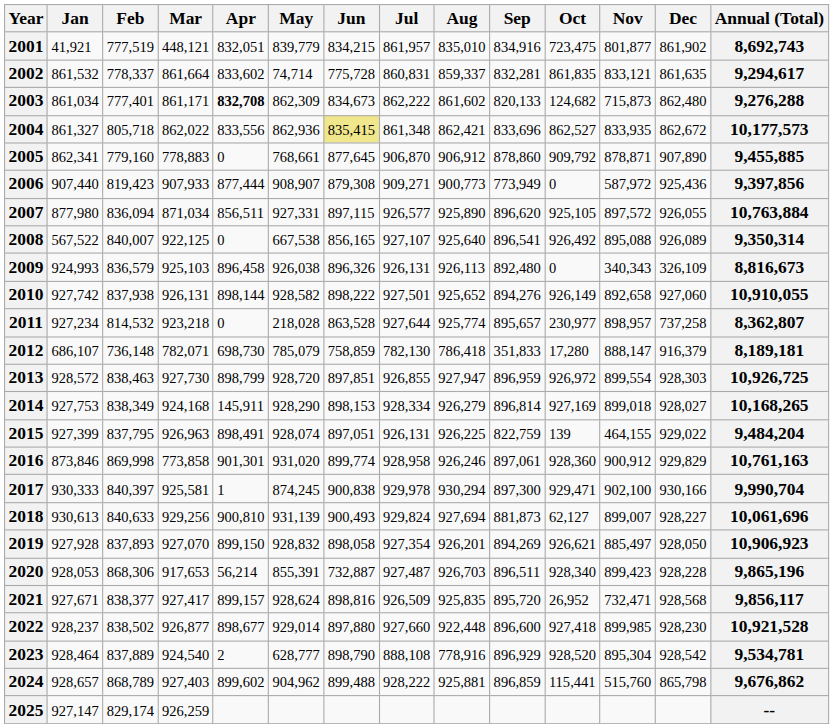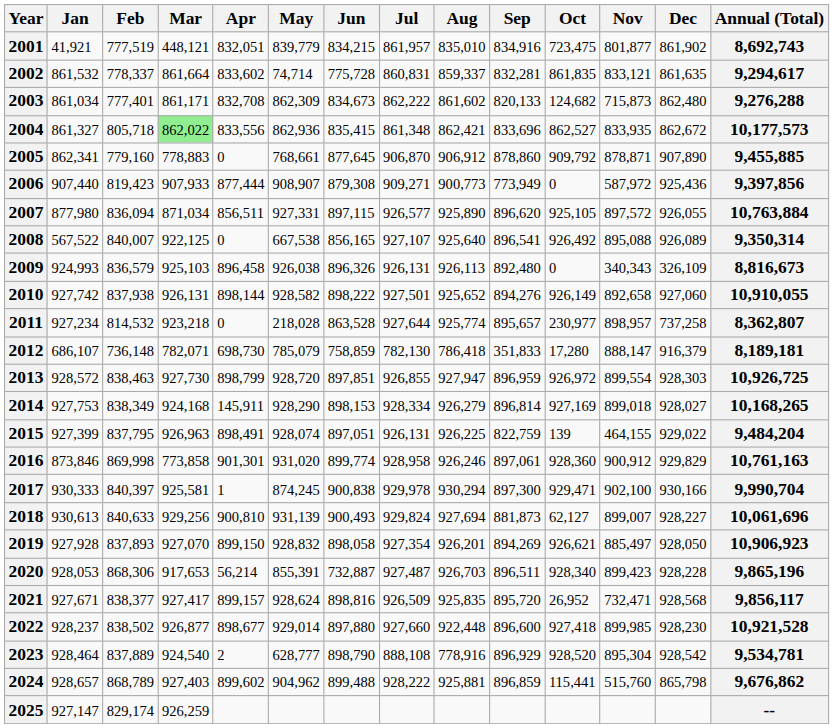(241, 101) bold -> (241, 102) normal
(186, 130) no background -> (186, 130) lightgreen background
(351, 130) khaki background -> (351, 130) no background
